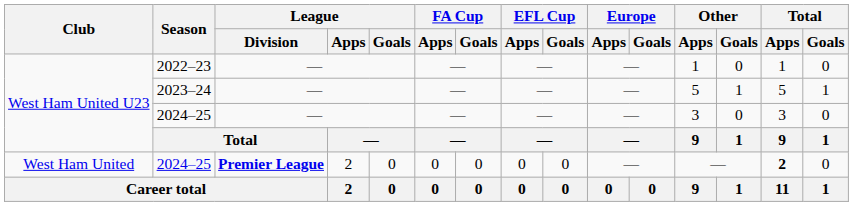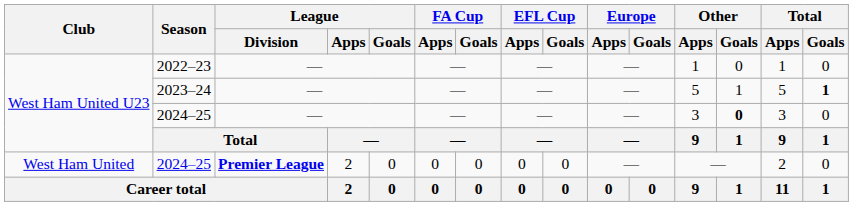(826, 90) normal -> (826, 90) bold
(739, 115) normal -> (739, 115) bold
(782, 164) bold -> (782, 164) normal
